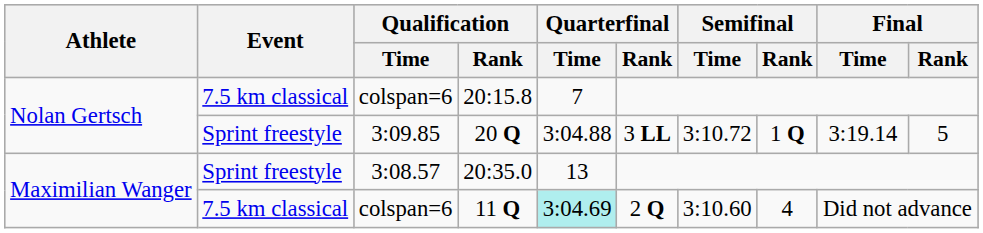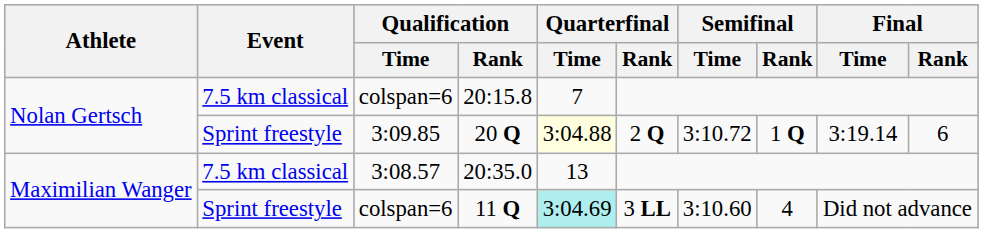(577, 134) no background -> (577, 134) lightyellow background
(647, 134) 3 LL -> (647, 134) 2 Q
(943, 134) 5 -> (943, 134) 6
(272, 171) Sprint freestyle -> (275, 171) 7.5 km classical
(275, 209) 7.5 km classical -> (272, 209) Sprint freestyle
(647, 209) 2 Q -> (647, 209) 3 LL
